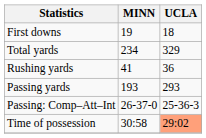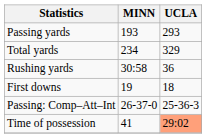rows swapped: (34, 32) <-> (39, 87)
(127, 68) 41 -> (134, 68) 30:58
(134, 123) 30:58 -> (127, 123) 41
